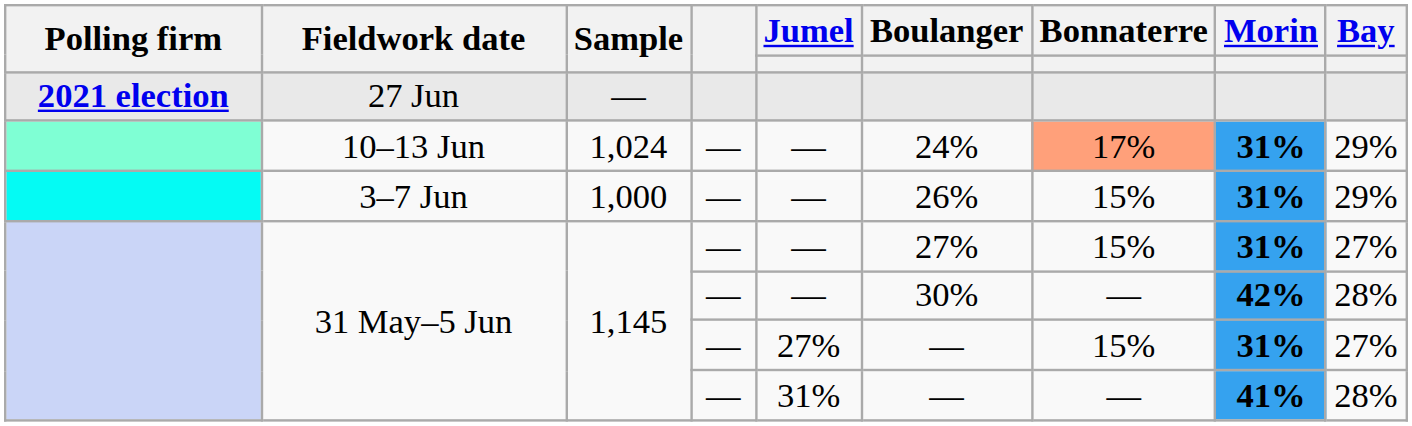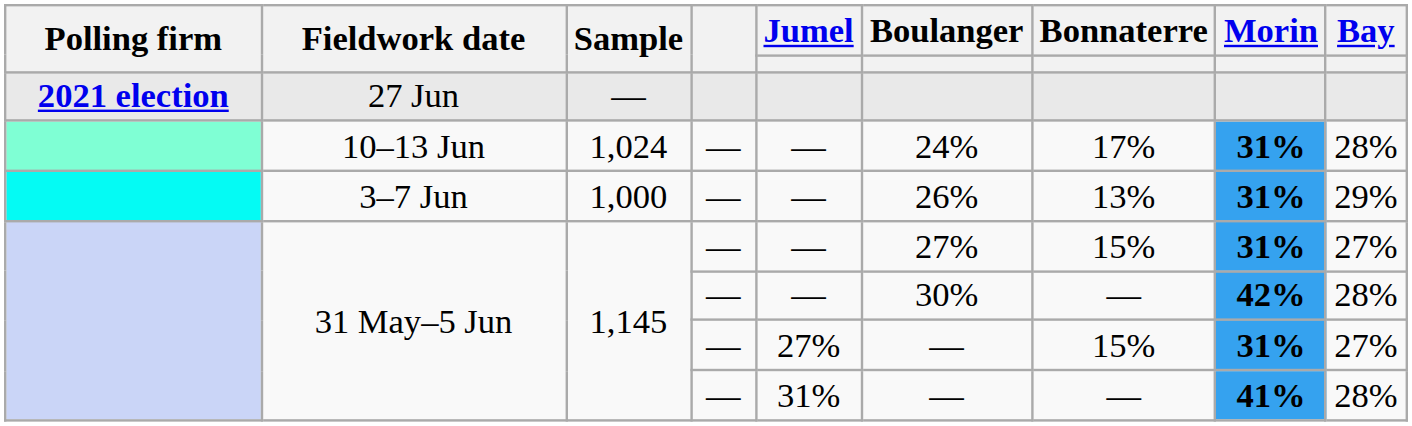(1124, 146) lightsalmon background -> (1124, 146) no background
(1366, 146) 29% -> (1366, 146) 28%
(1124, 196) 15% -> (1124, 196) 13%
